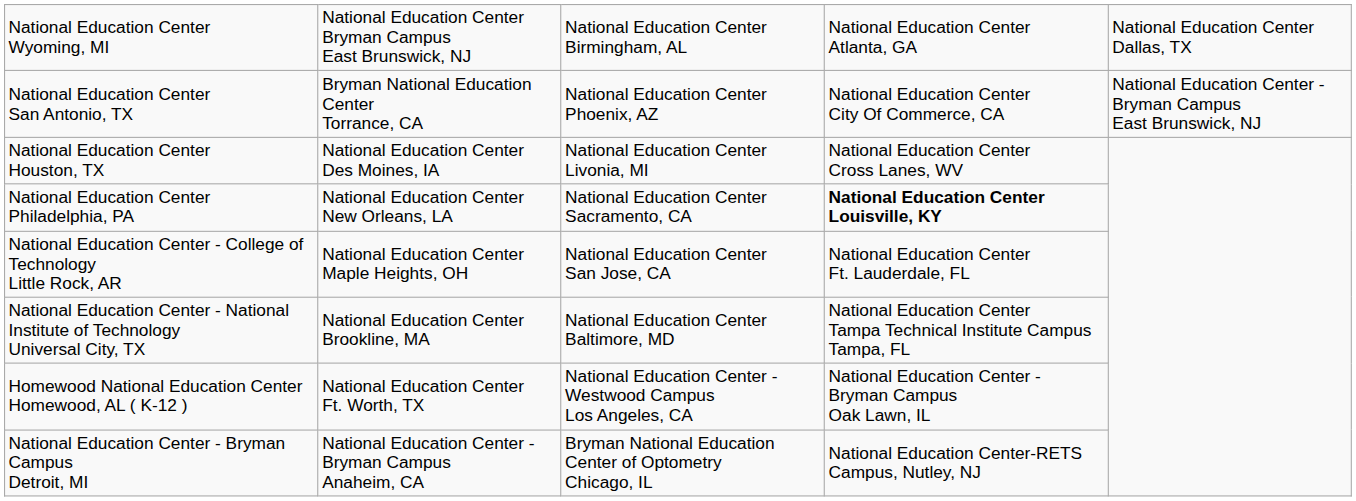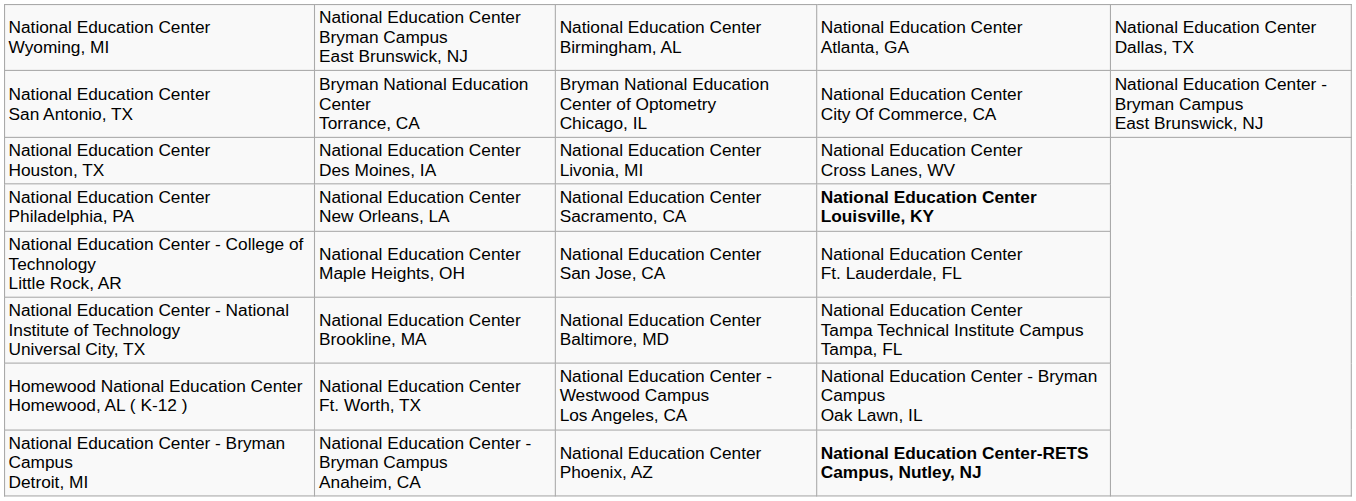(666, 103) National Education Center Phoenix, AZ -> (664, 103) Bryman National Education Center of Optometry Chicago, IL
(670, 462) Bryman National Education Center of Optometry Chicago, IL -> (660, 462) National Education Center Phoenix, AZ
(955, 462) normal -> (955, 462) bold
